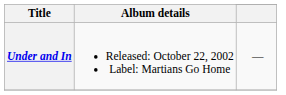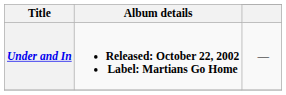(155, 63) normal -> (158, 63) bold
